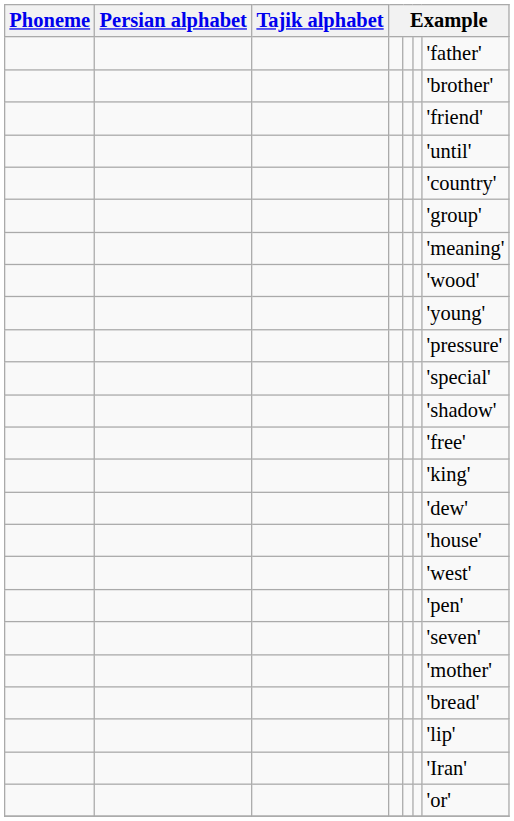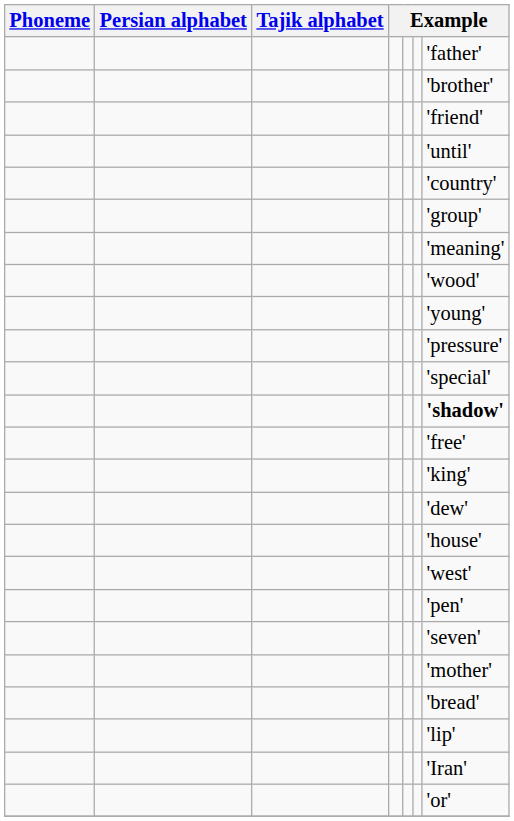(462, 410) normal -> (465, 410) bold
